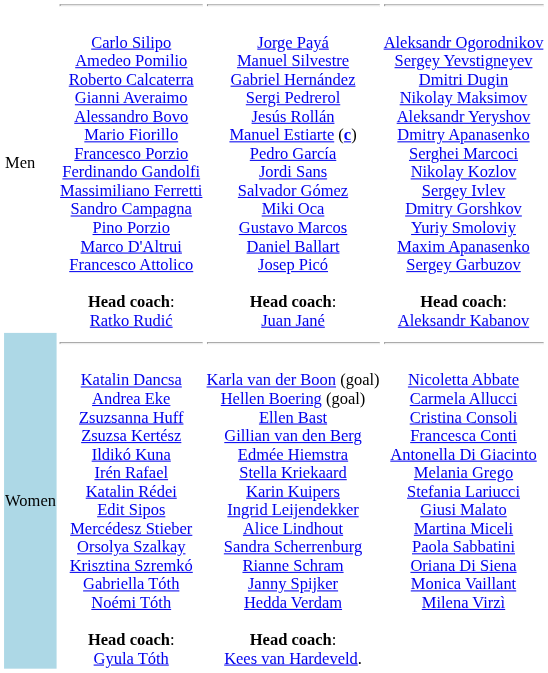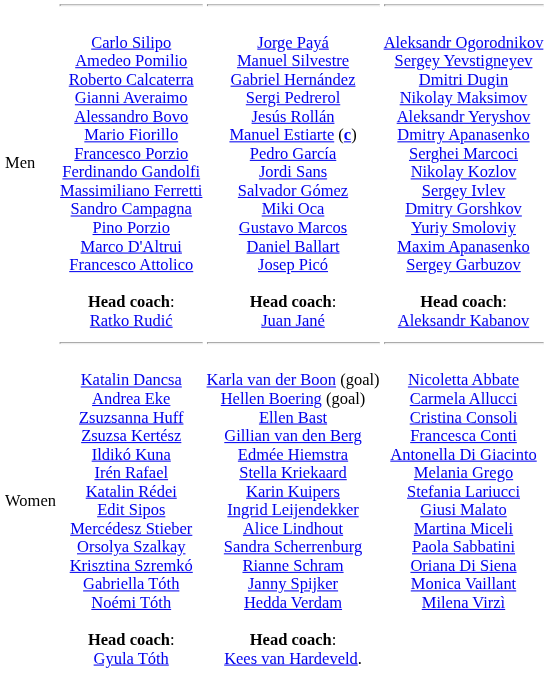(31, 500) lightblue background -> (31, 500) no background
